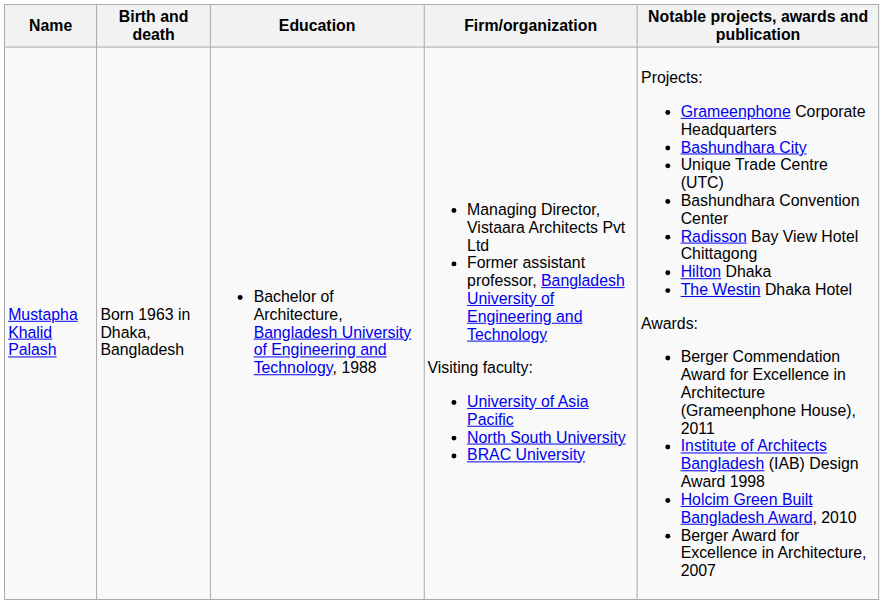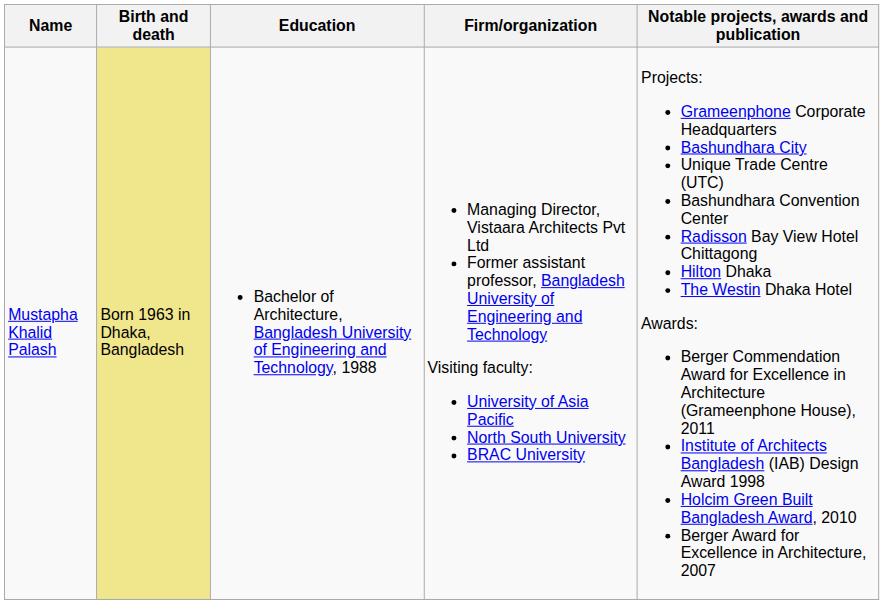(145, 332) no background -> (145, 332) khaki background
